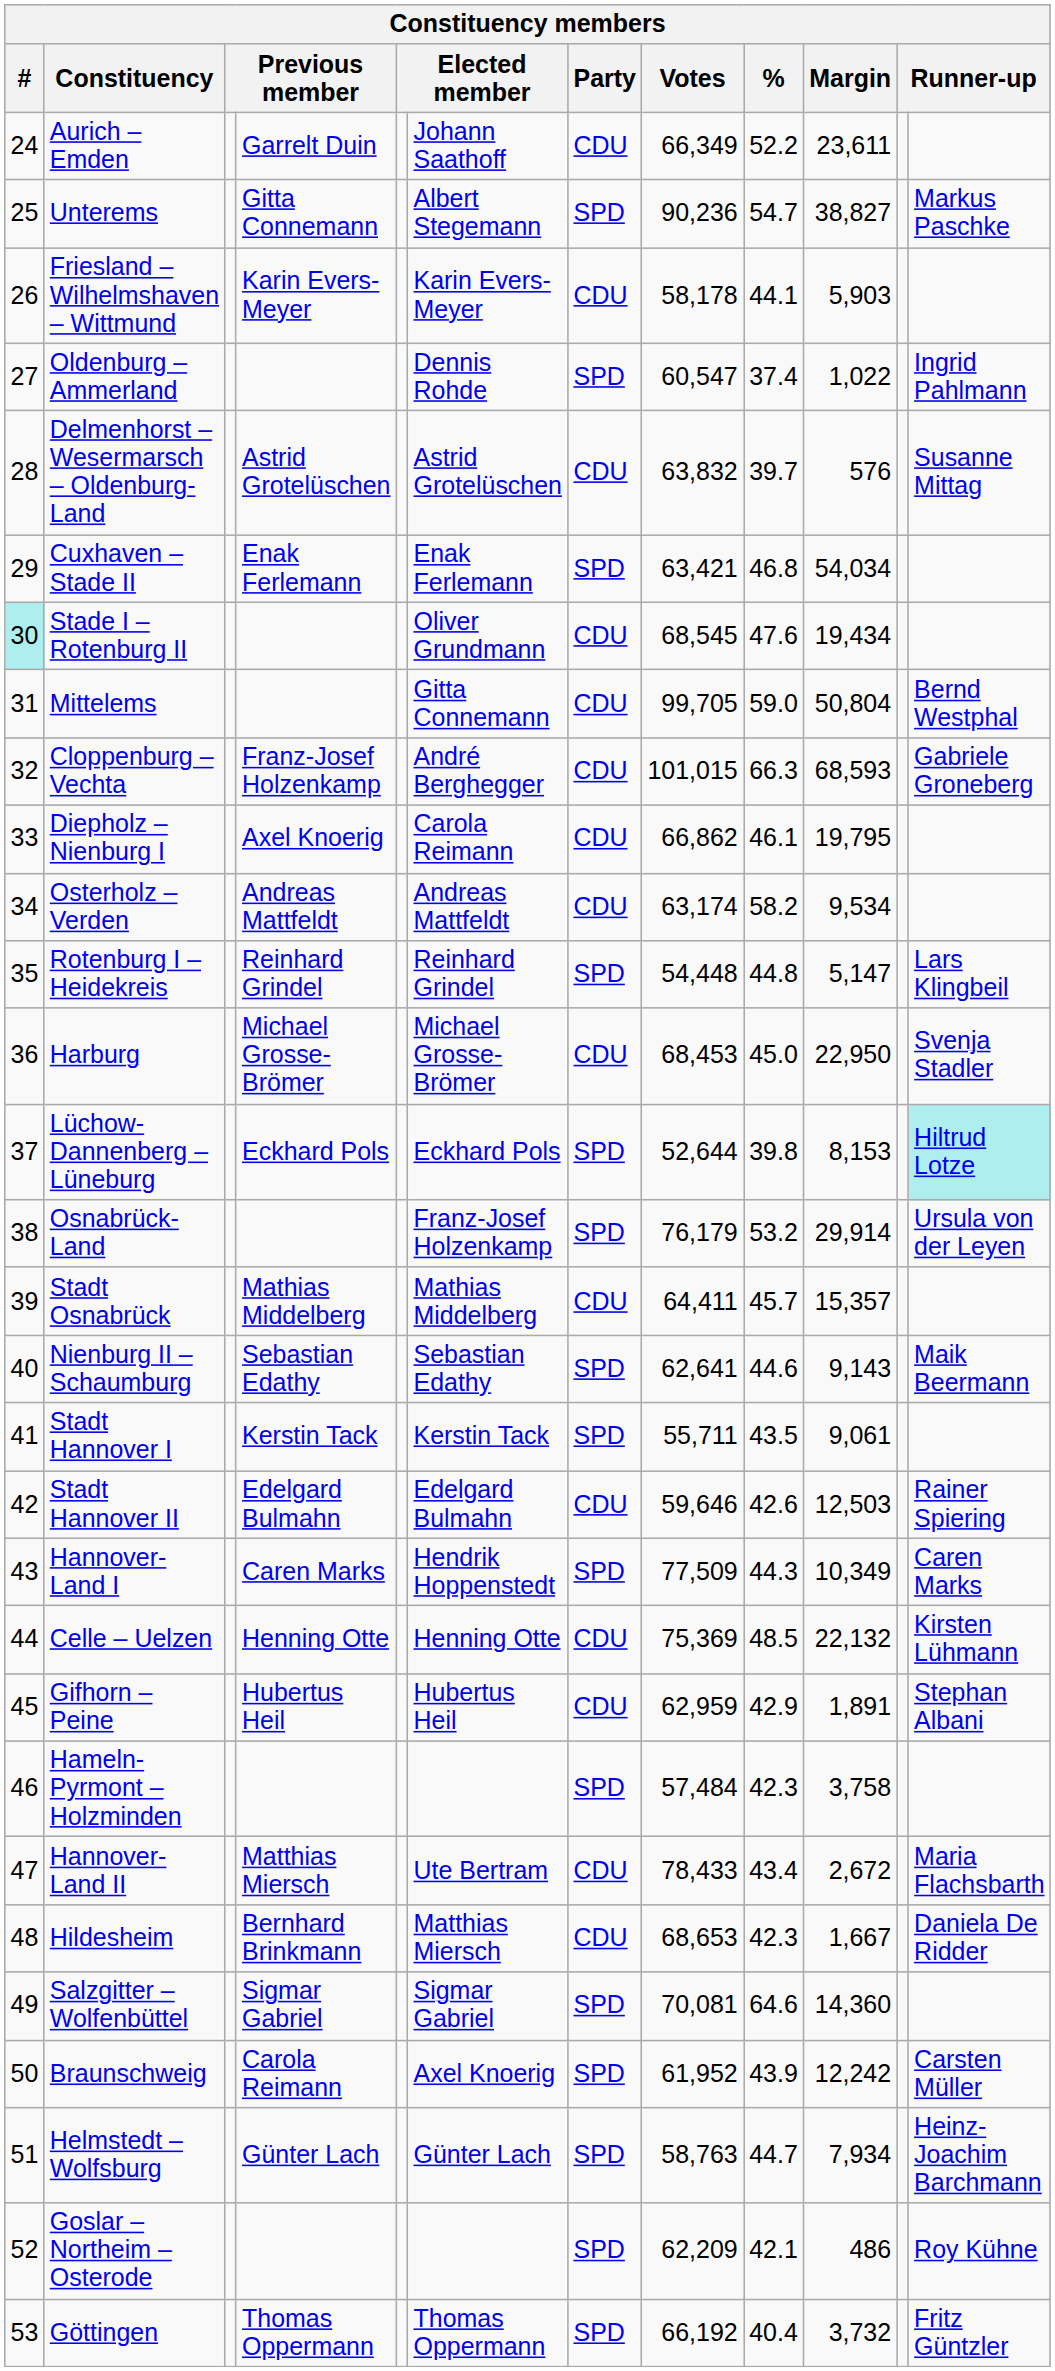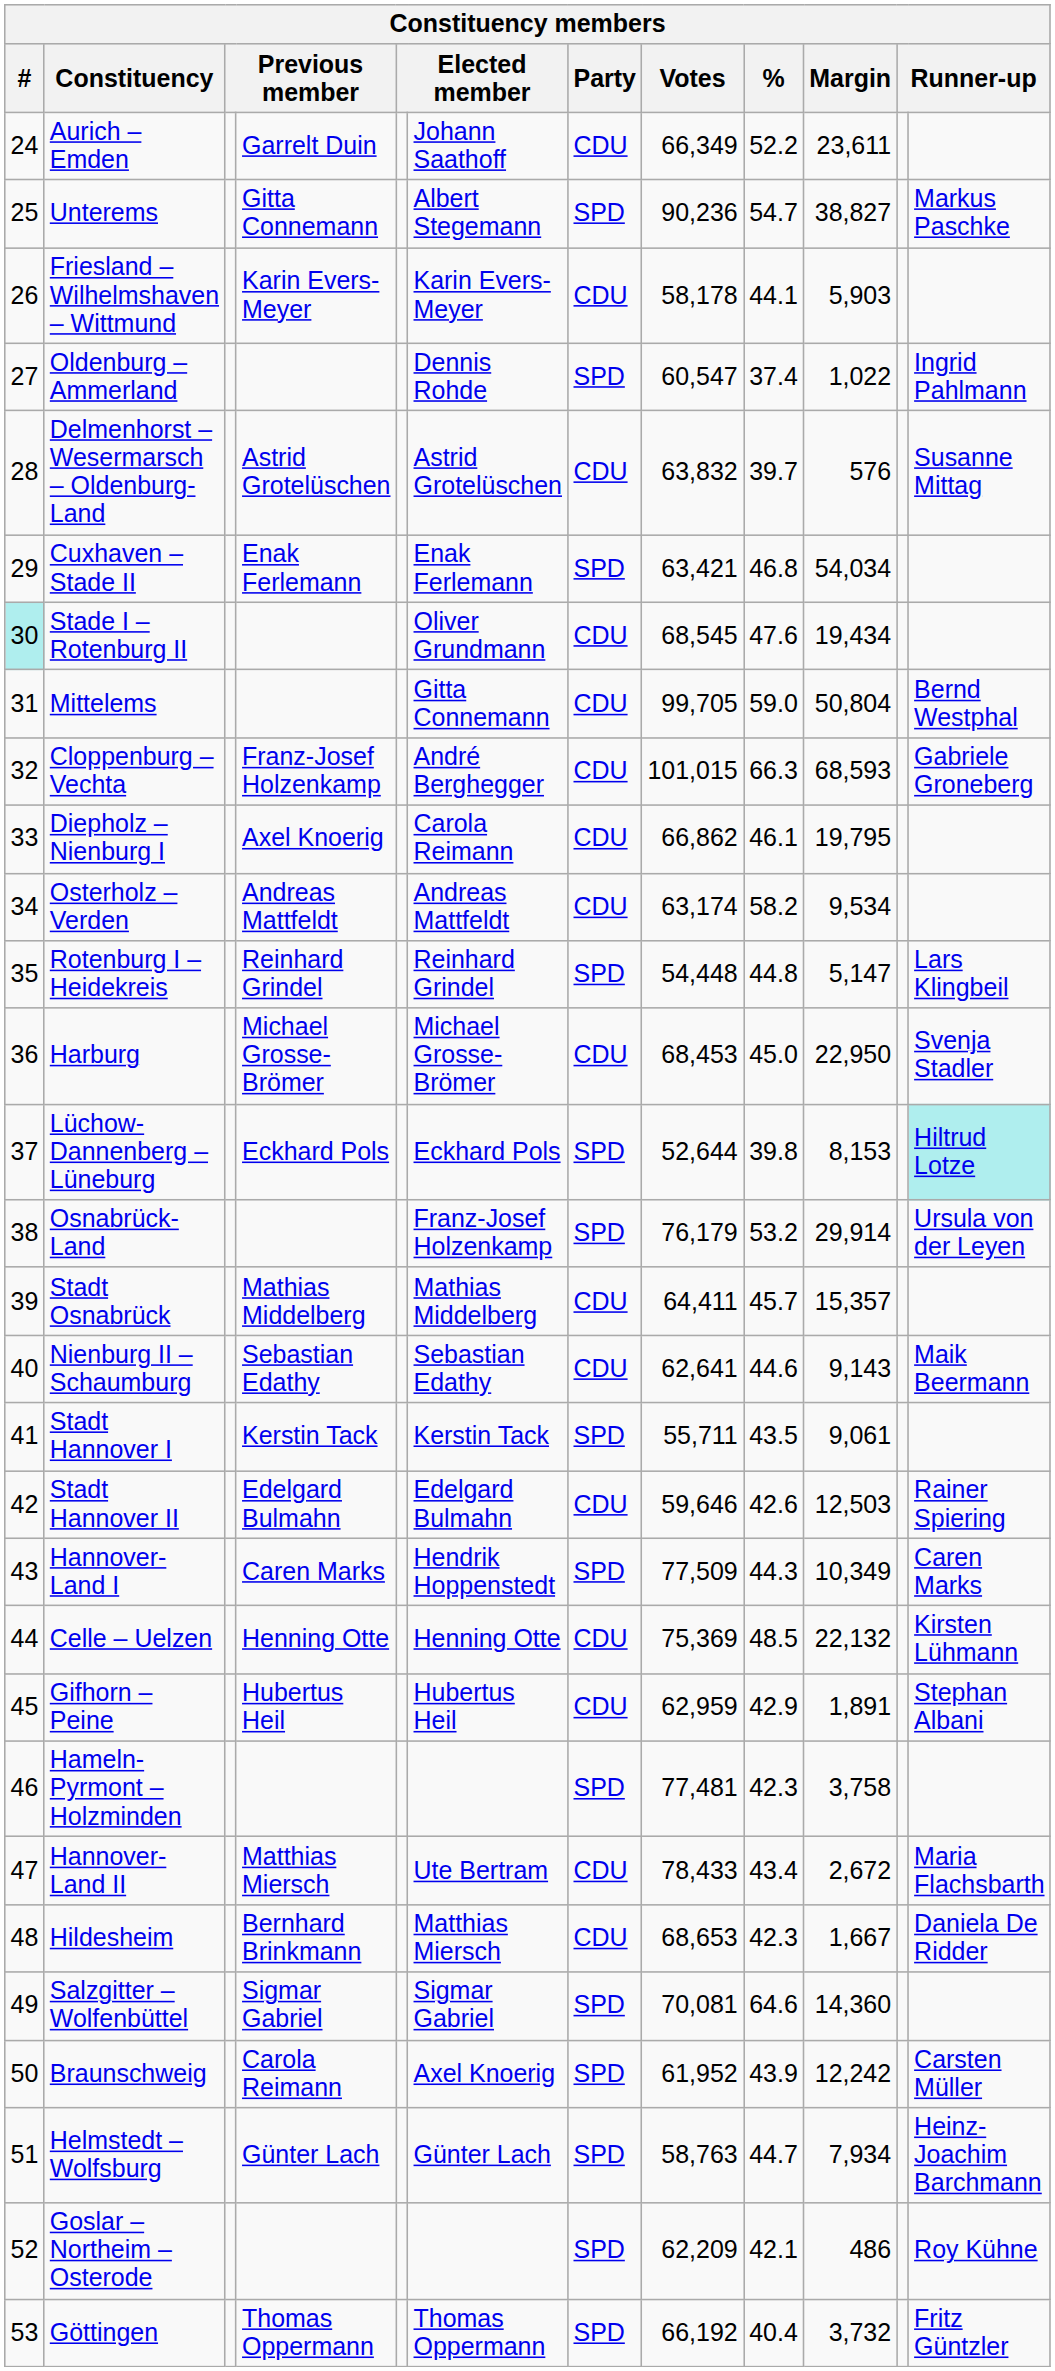(599, 1368) SPD -> (601, 1368) CDU
(700, 1788) 57,484 -> (700, 1788) 77,481
